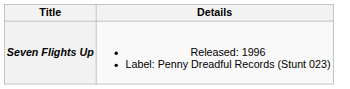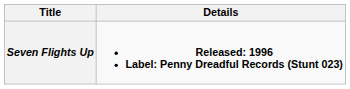(215, 59) normal -> (221, 59) bold
